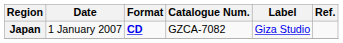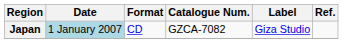(85, 30) no background -> (85, 30) lightblue background
(135, 30) bold -> (135, 30) normal
